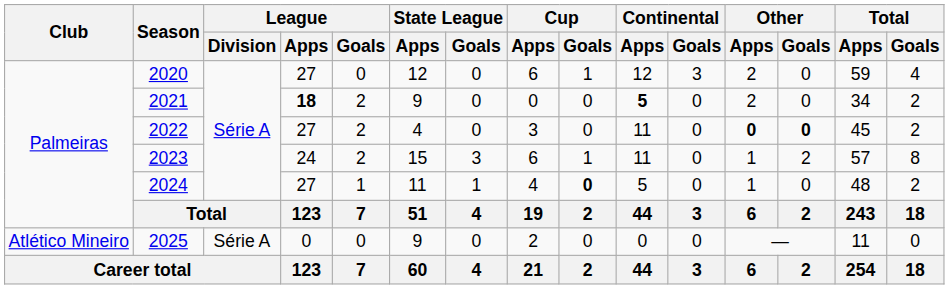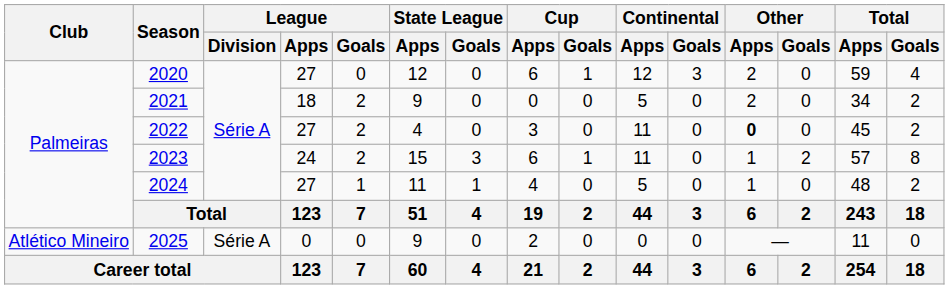(306, 102) bold -> (306, 102) normal
(642, 102) bold -> (642, 102) normal
(806, 130) bold -> (806, 130) normal
(588, 185) bold -> (588, 185) normal
